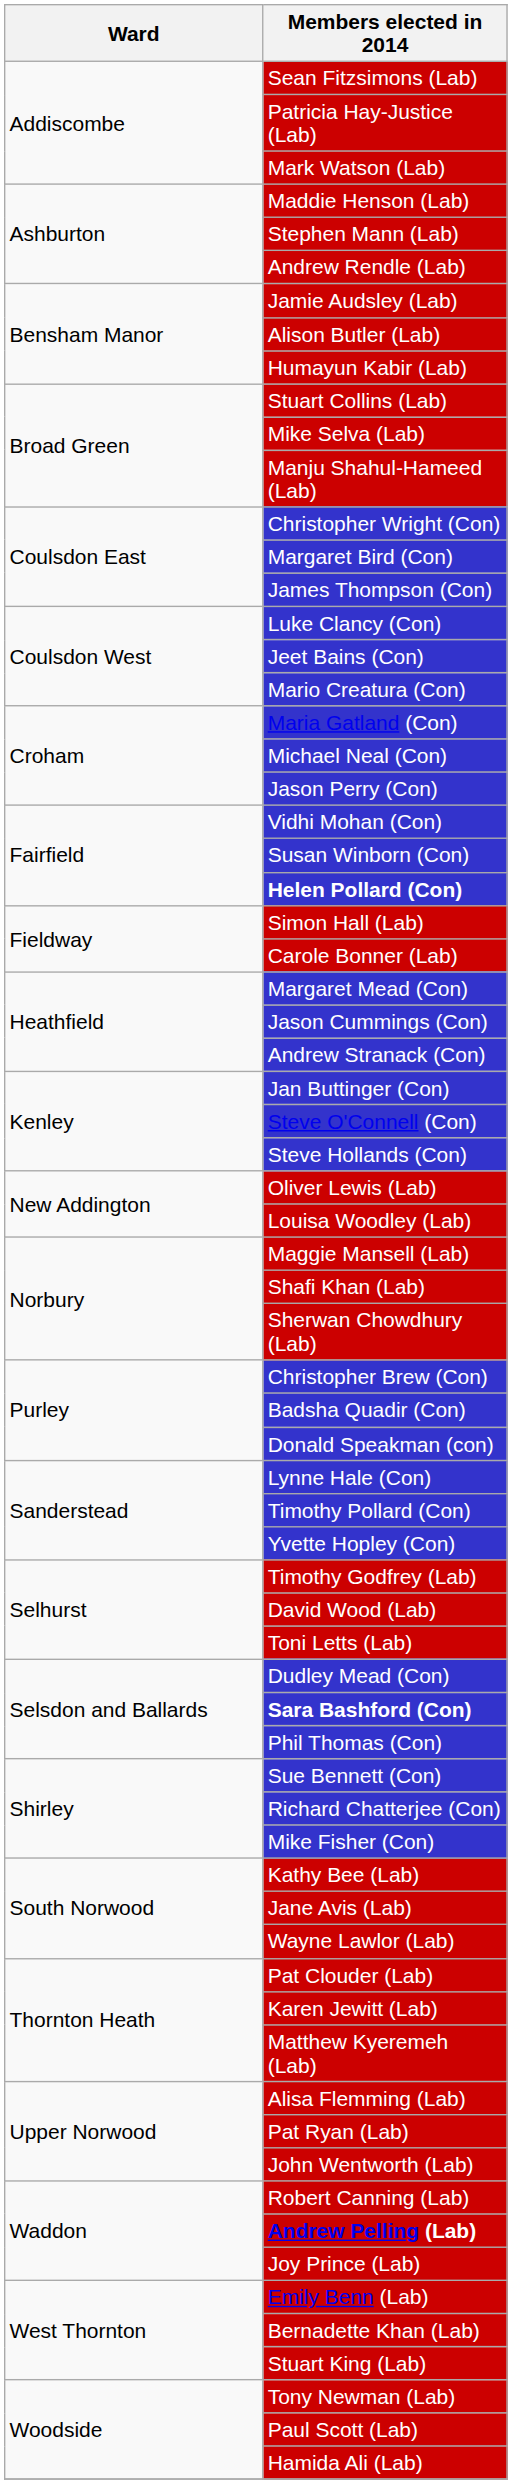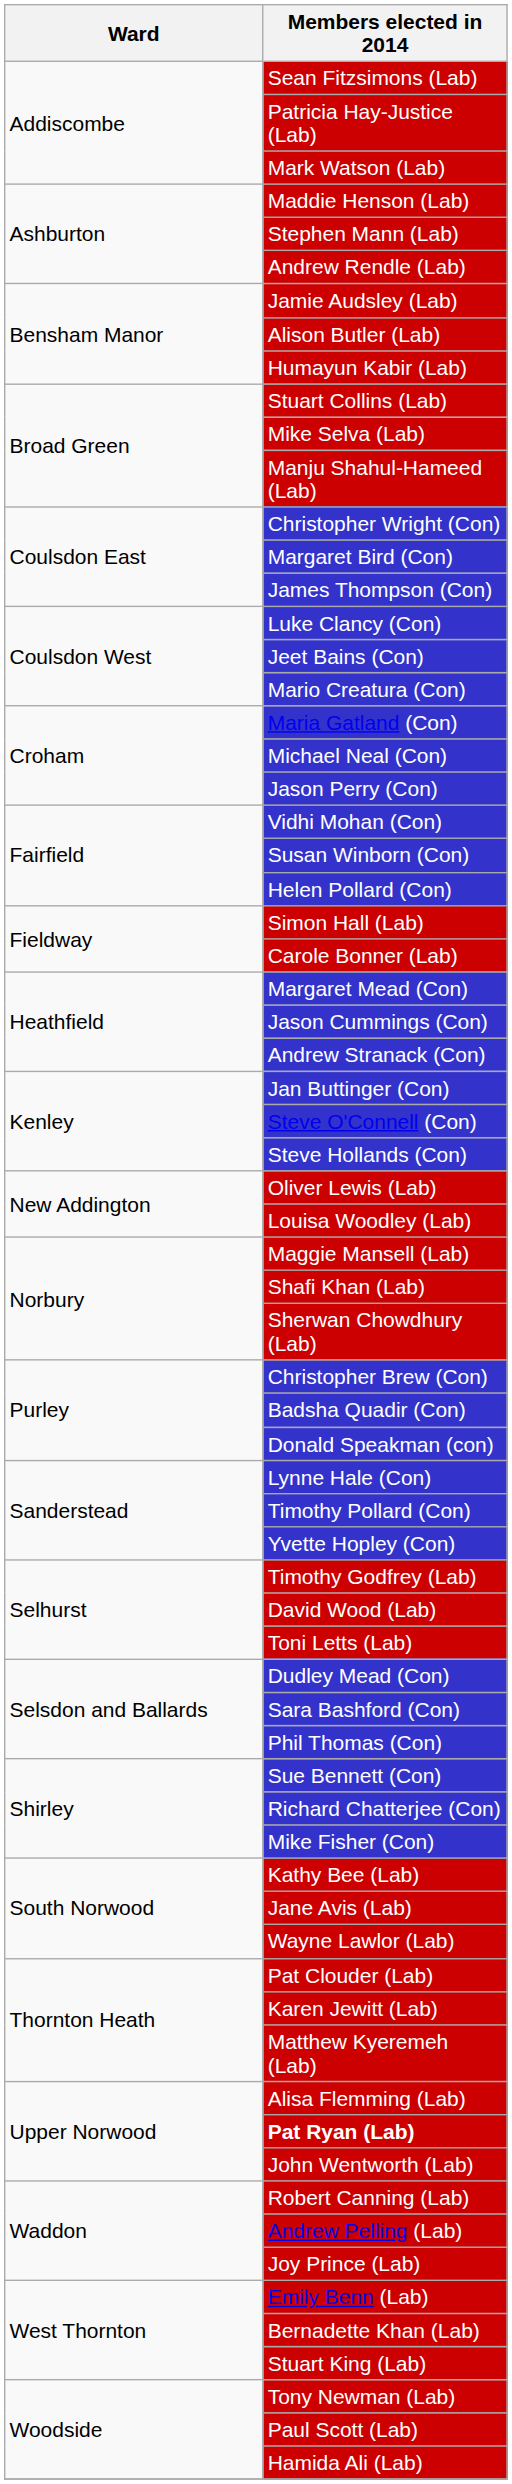(365, 889) bold -> (360, 889) normal
(370, 1709) bold -> (364, 1709) normal
(338, 2131) normal -> (341, 2131) bold
(372, 2231) bold -> (365, 2231) normal
